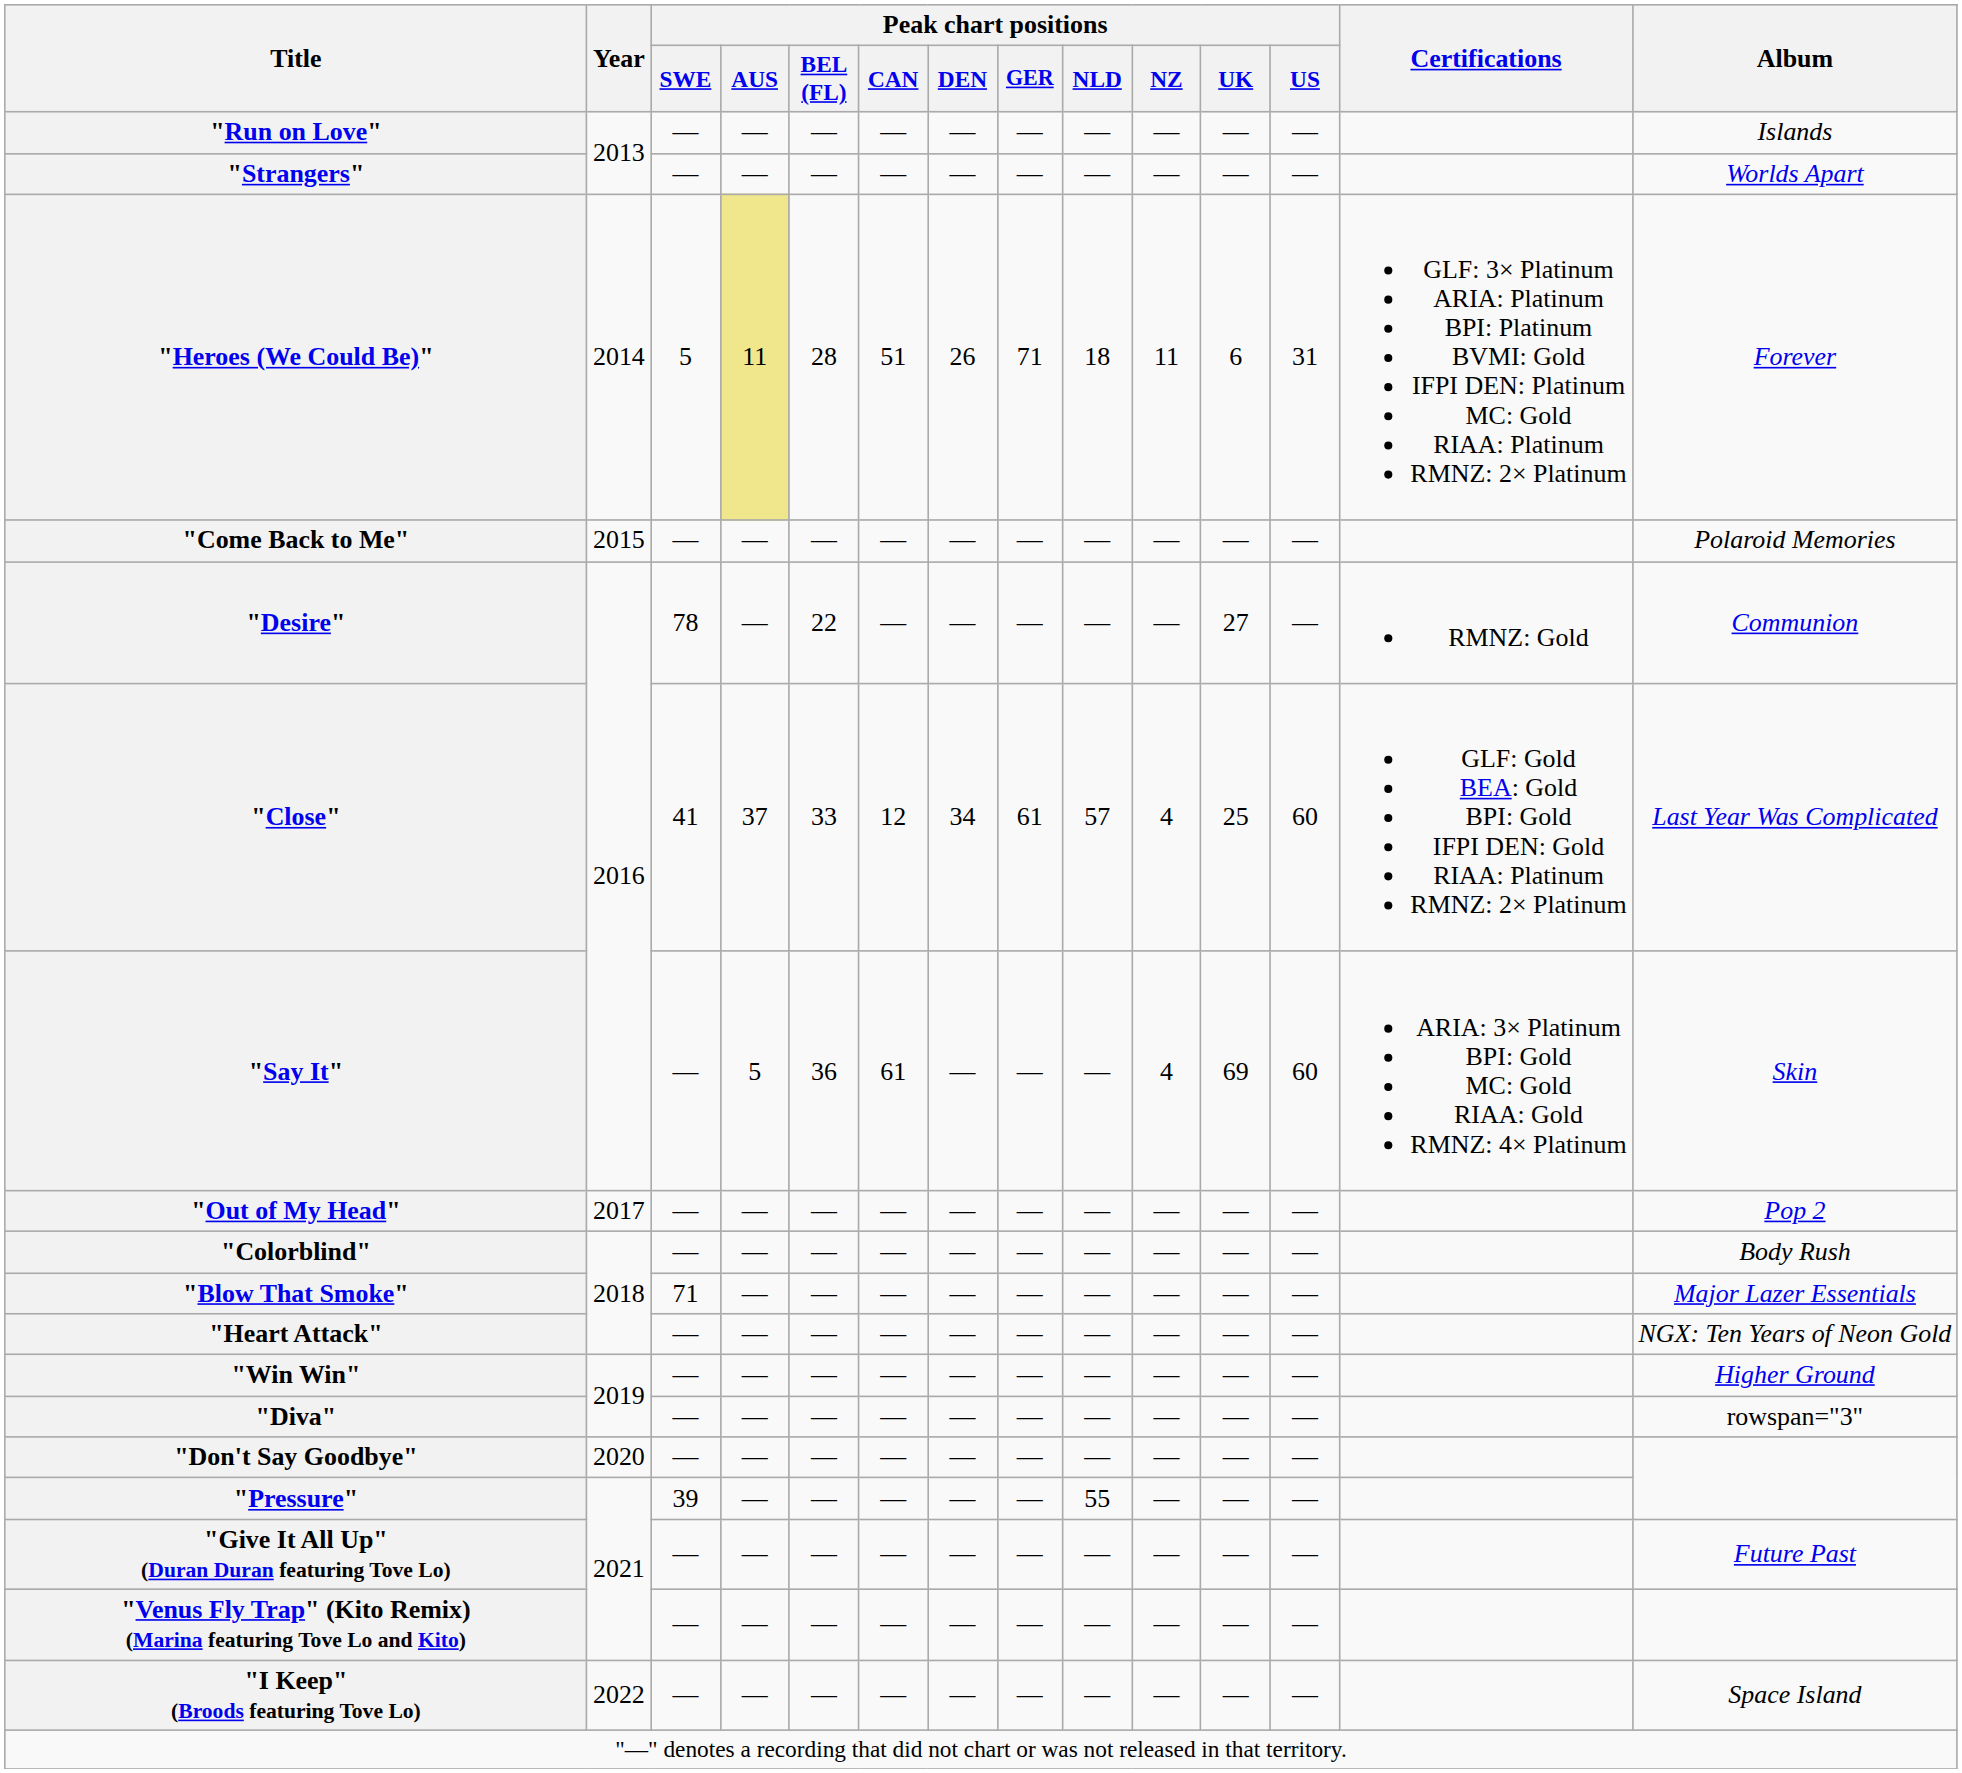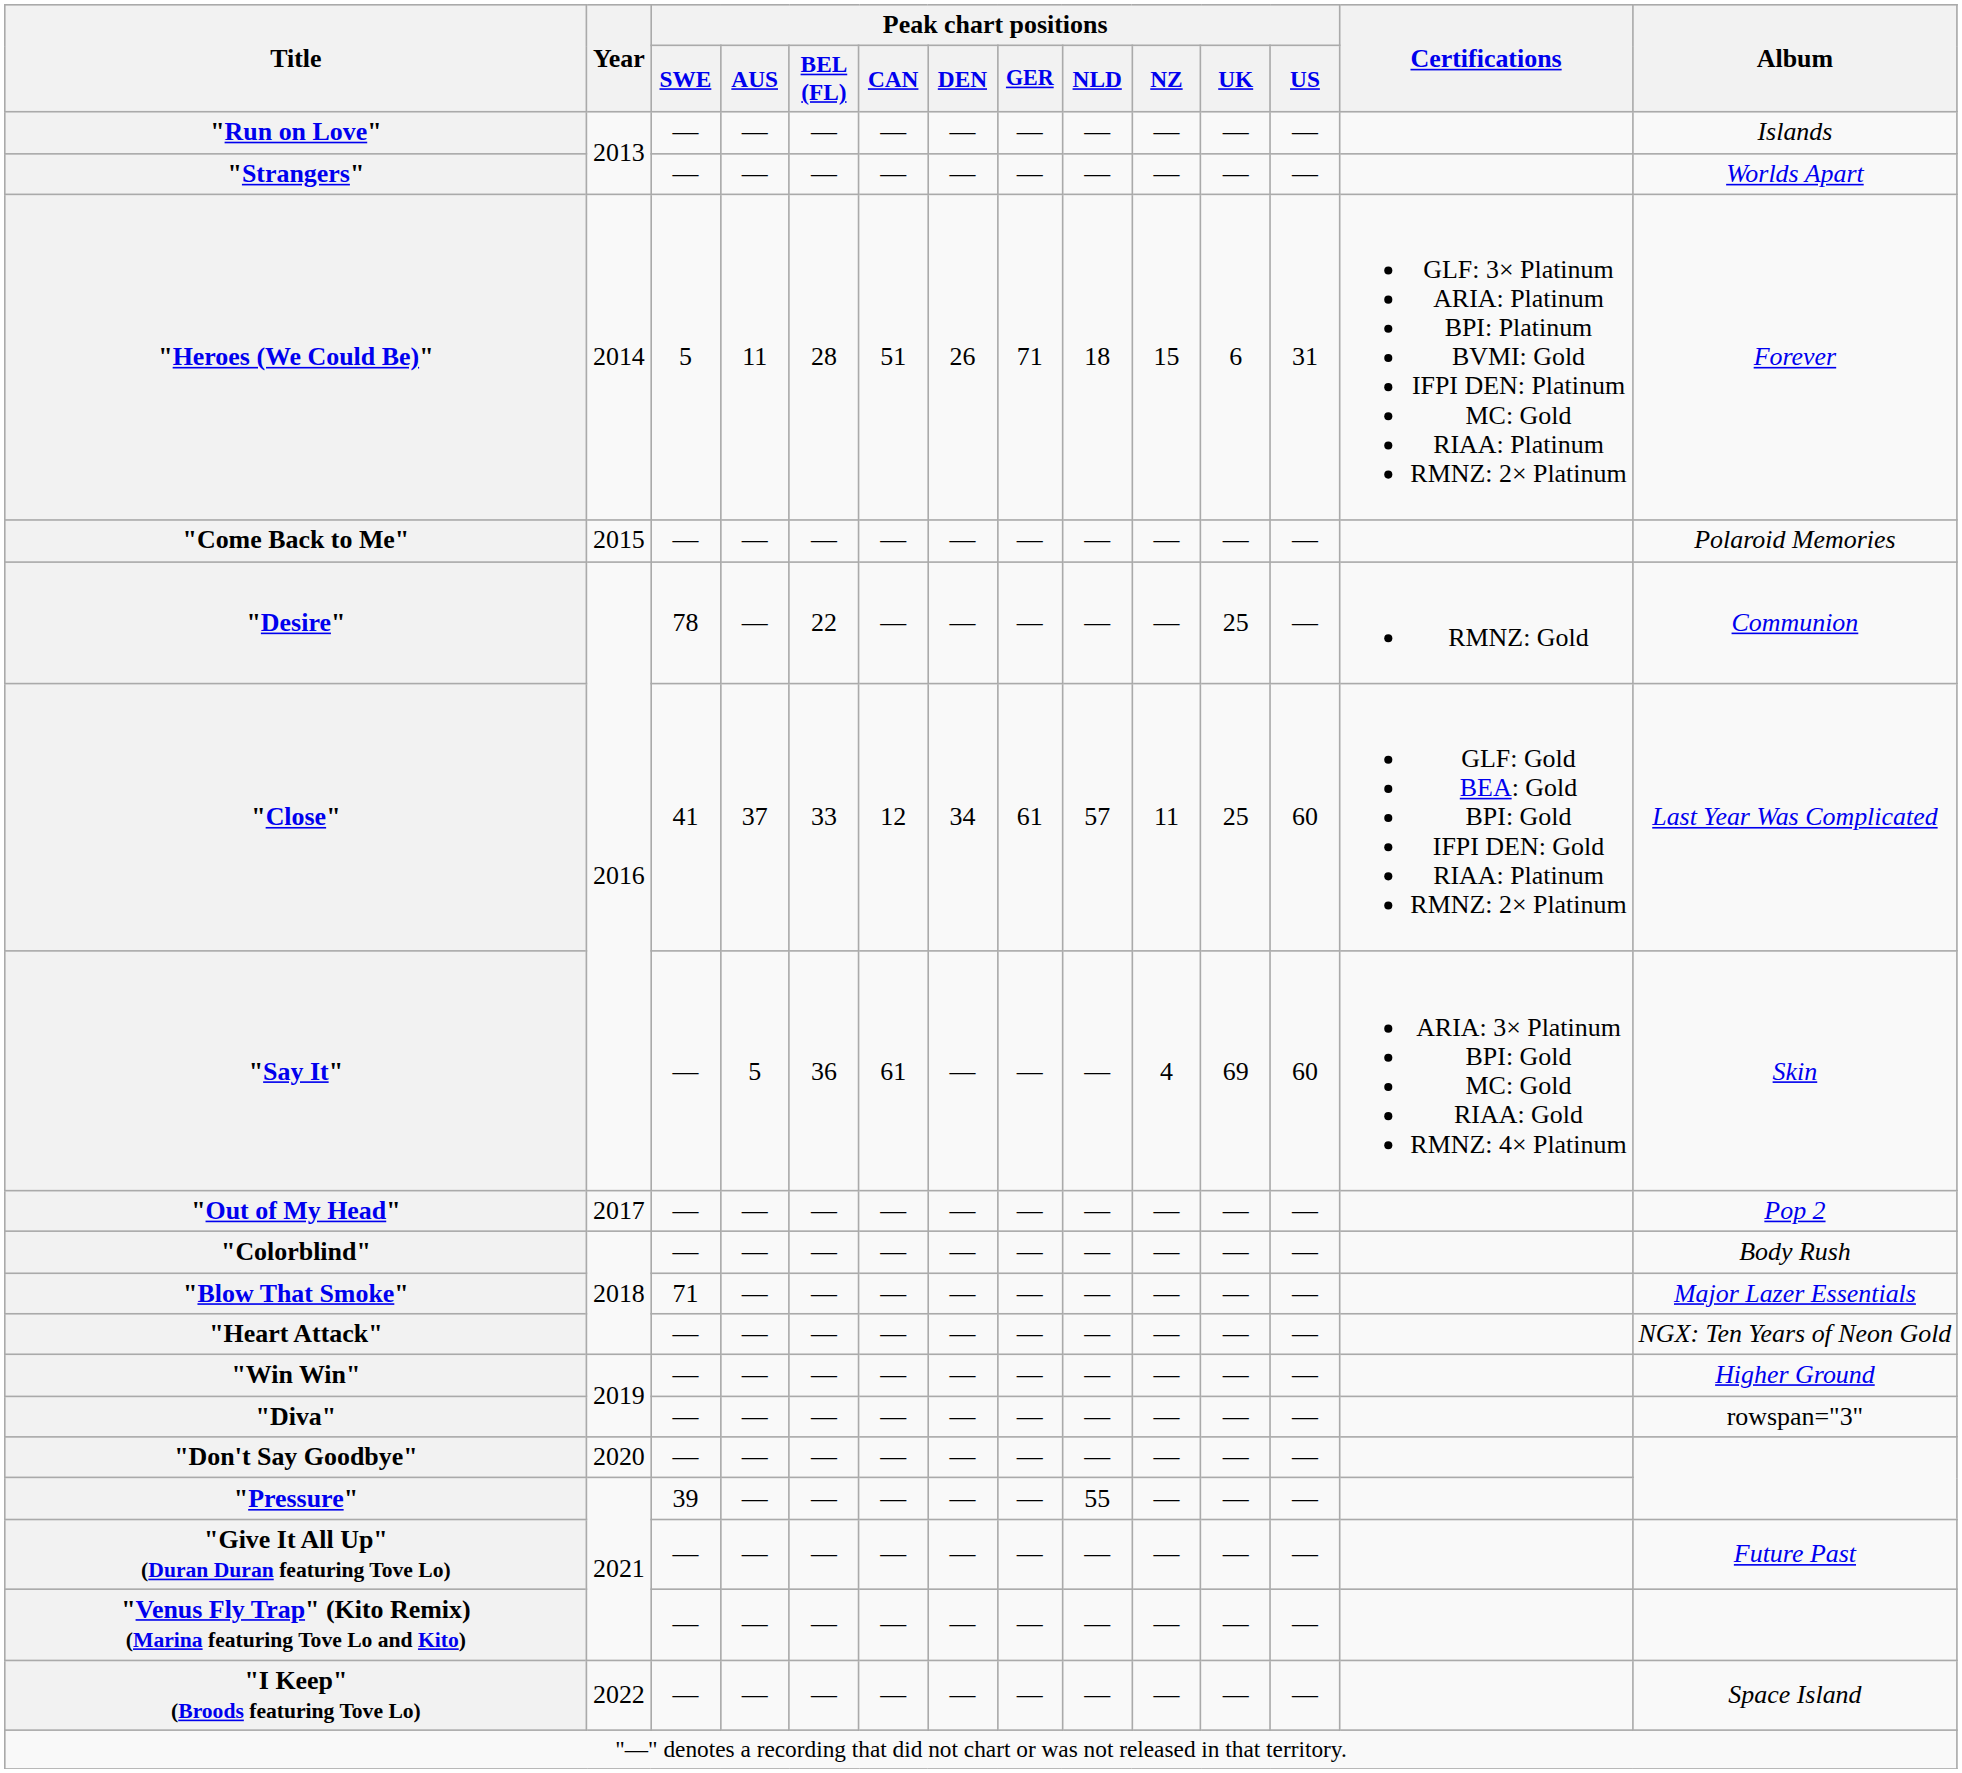(755, 356) khaki background -> (755, 356) no background
(1166, 356) 11 -> (1166, 356) 15
(1236, 622) 27 -> (1236, 622) 25
(1166, 817) 4 -> (1166, 817) 11
